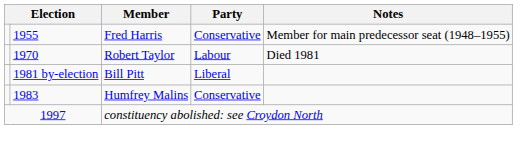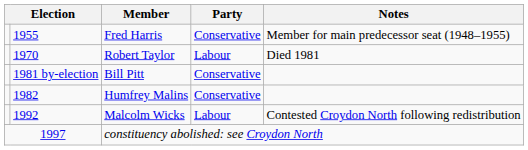(212, 74) Liberal -> (227, 74) Conservative
(26, 94) 1983 -> (26, 94) 1982
+ row: (144, 114)
